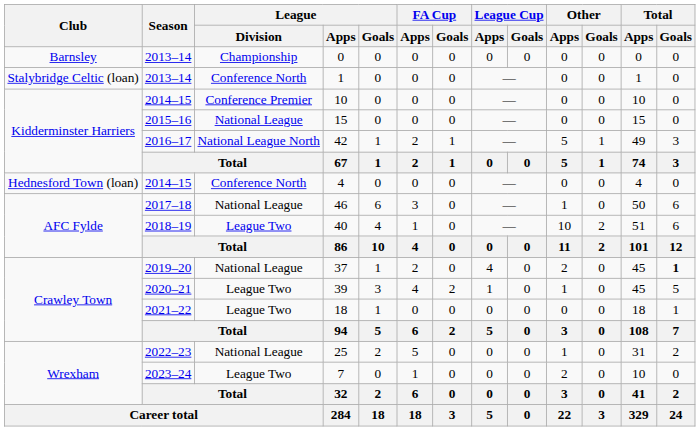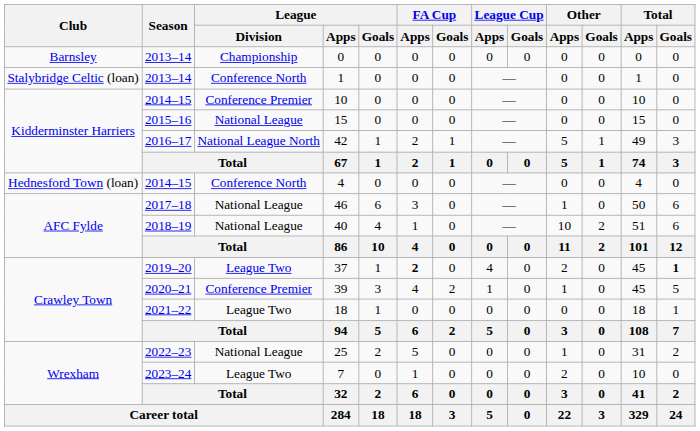(259, 225) League Two -> (259, 225) National League
(259, 267) National League -> (259, 267) League Two
(415, 267) normal -> (415, 267) bold
(259, 288) League Two -> (259, 288) Conference Premier
